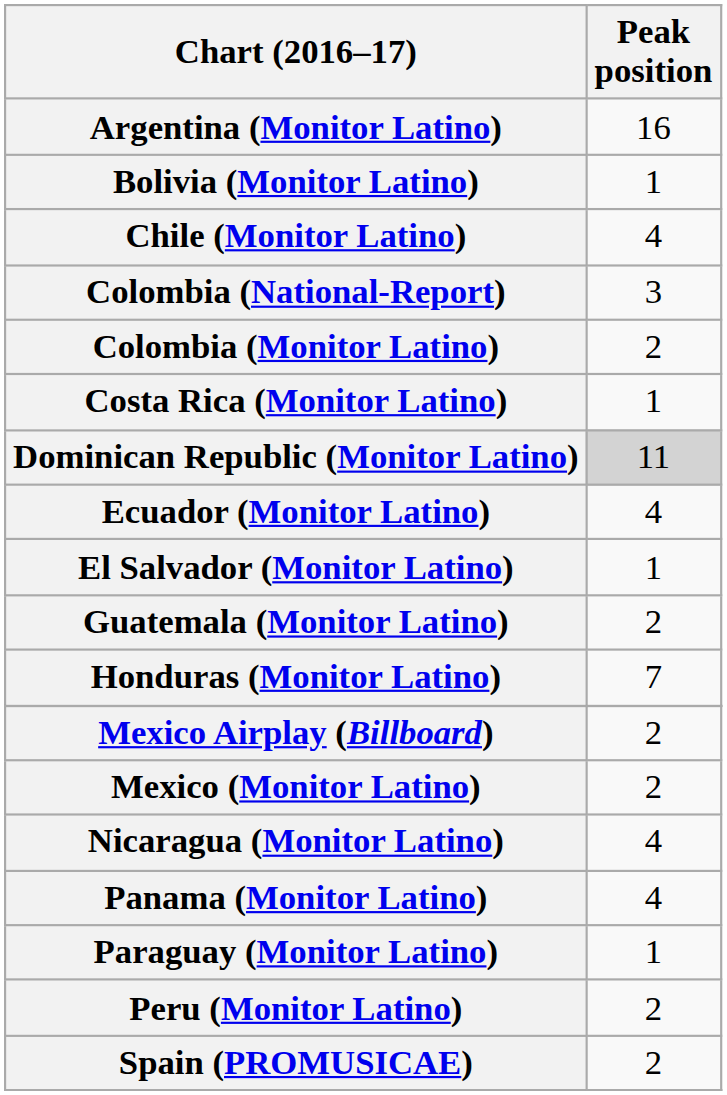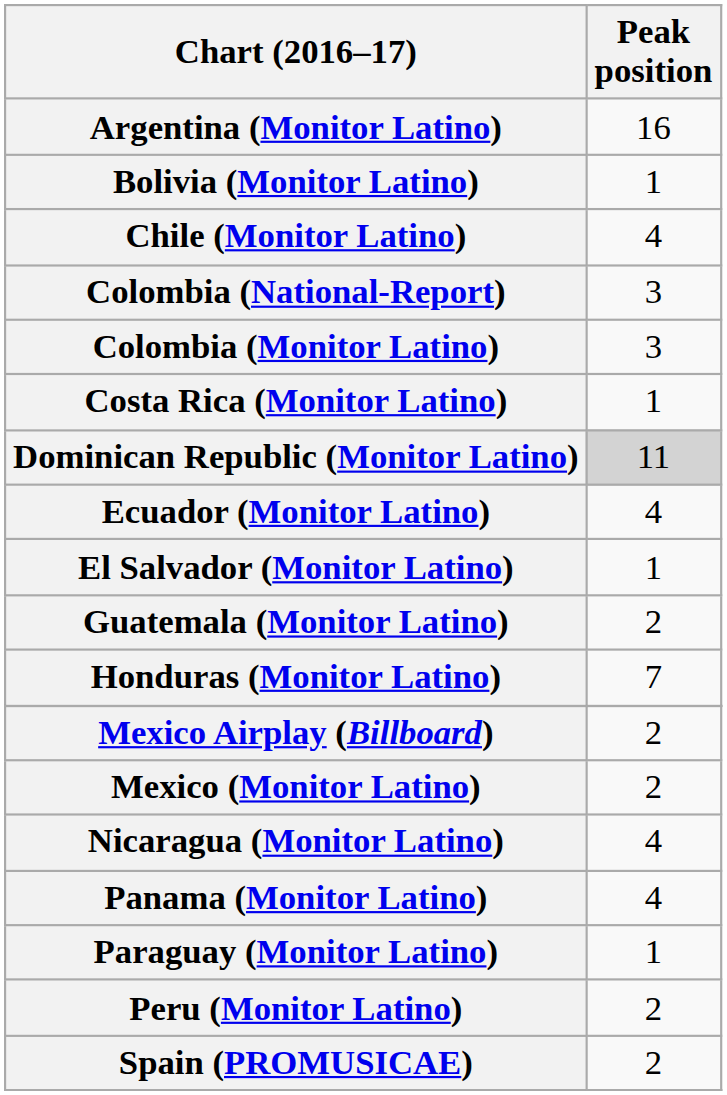(653, 346) 2 -> (653, 346) 3
